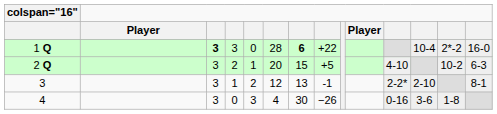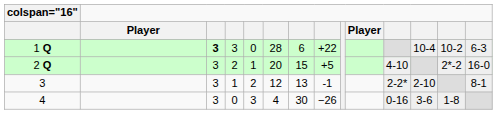(302, 48) bold -> (302, 48) normal
(452, 48) 2*-2 -> (452, 48) 10-2
(479, 48) 16-0 -> (479, 48) 6-3
(452, 65) 10-2 -> (452, 65) 2*-2
(479, 65) 6-3 -> (479, 65) 16-0
